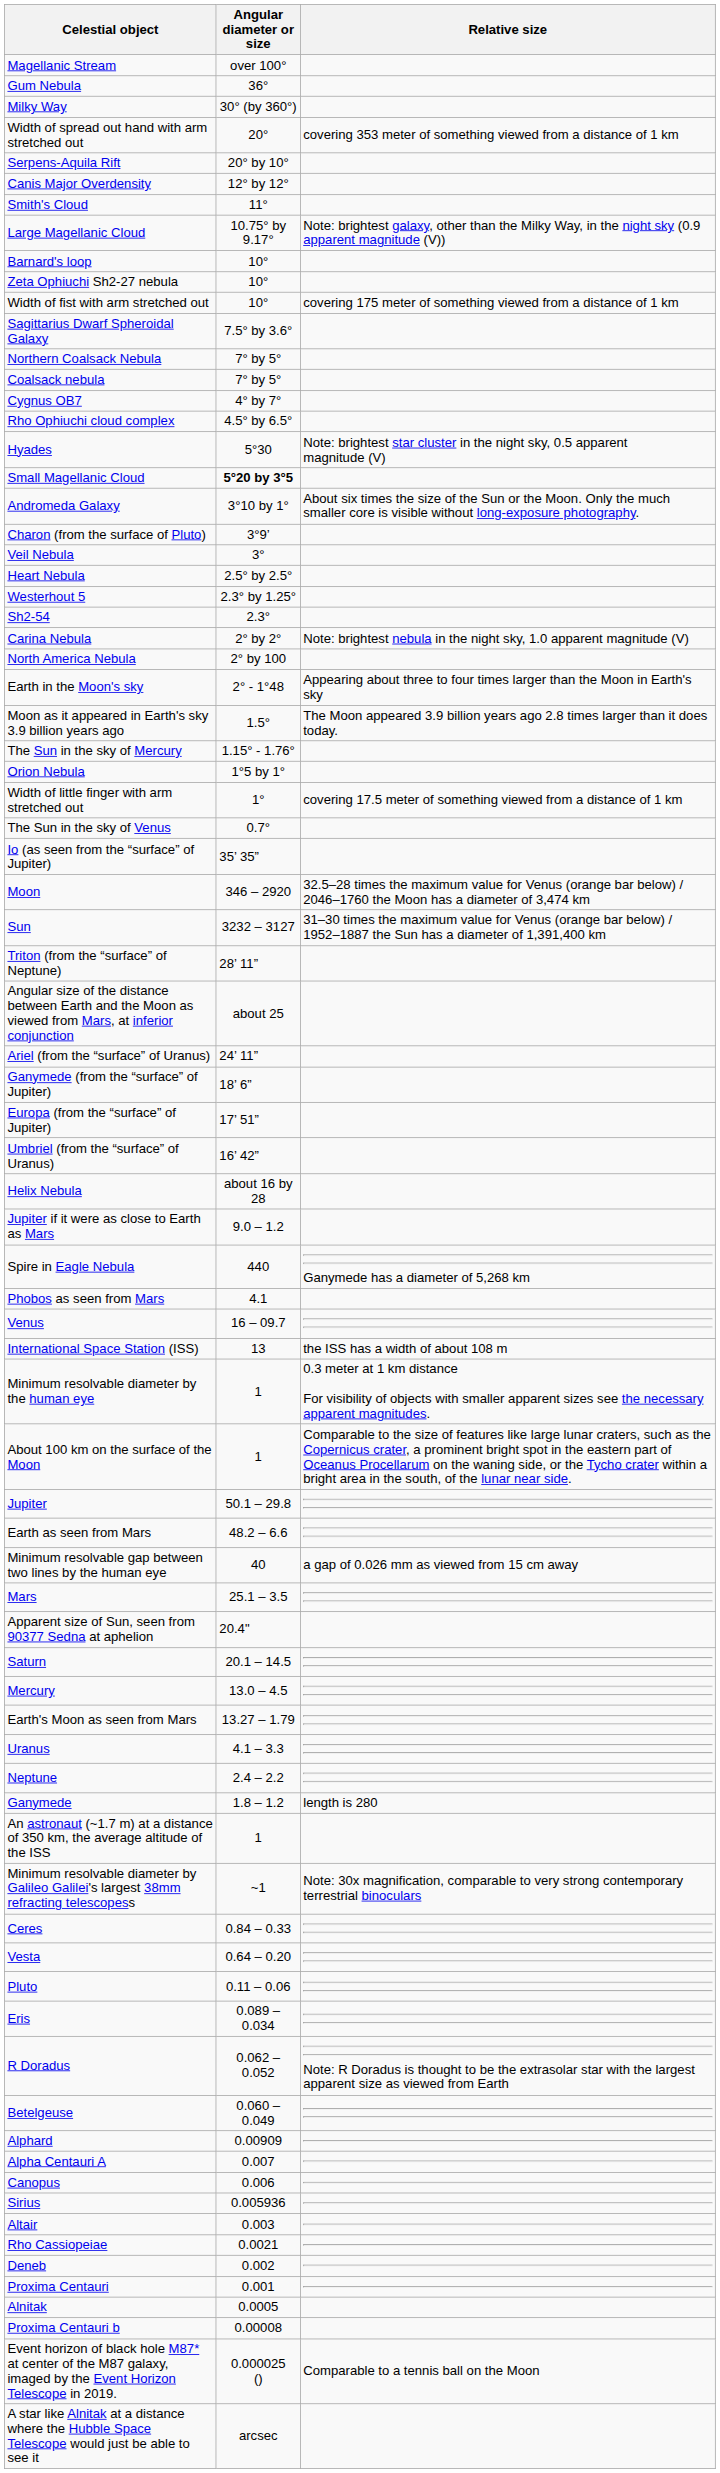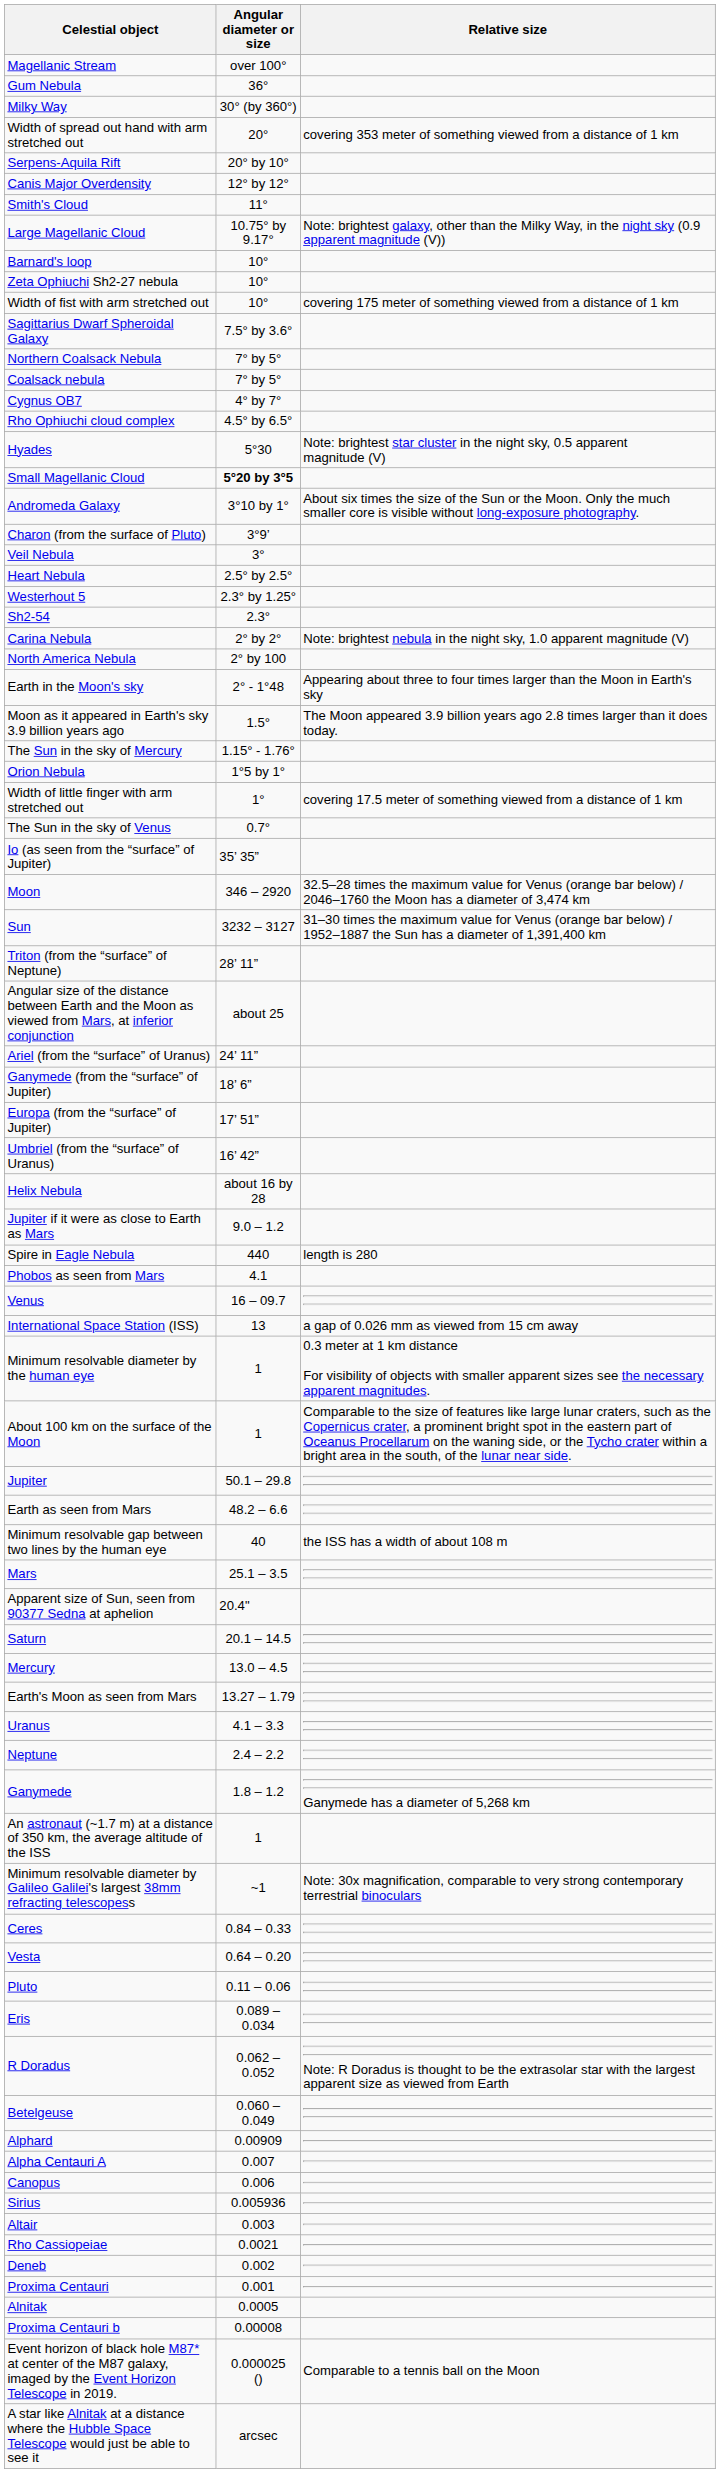(508, 1269) Ganymede has a diameter of 5,268 km -> (340, 1255) length is 280
(405, 1348) the ISS has a width of about 108 m -> (441, 1325) a gap of 0.026 mm as viewed from 15 cm away
(441, 1565) a gap of 0.026 mm as viewed from 15 cm away -> (405, 1542) the ISS has a width of about 108 m
(340, 1802) length is 280 -> (508, 1794) Ganymede has a diameter of 5,268 km
